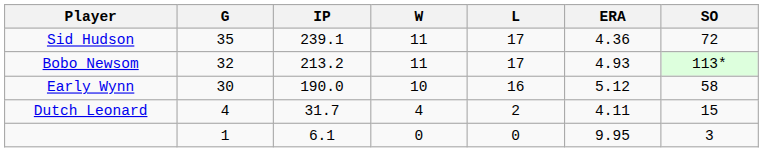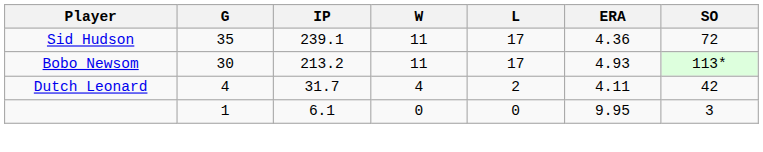(225, 64) 32 -> (225, 64) 30
- row: (91, 88)
(709, 111) 15 -> (709, 88) 42
